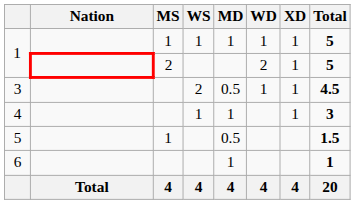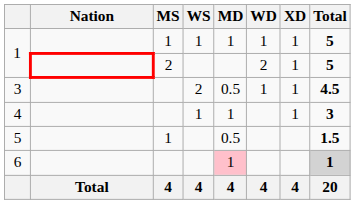(230, 162) no background -> (230, 162) pink background
(330, 162) no background -> (330, 162) lightgrey background
